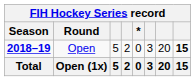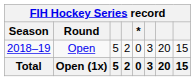(29, 48) bold -> (29, 48) normal
(182, 48) bold -> (182, 48) normal
